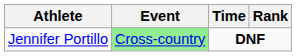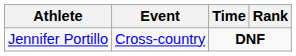(160, 39) lightgreen background -> (160, 39) no background
